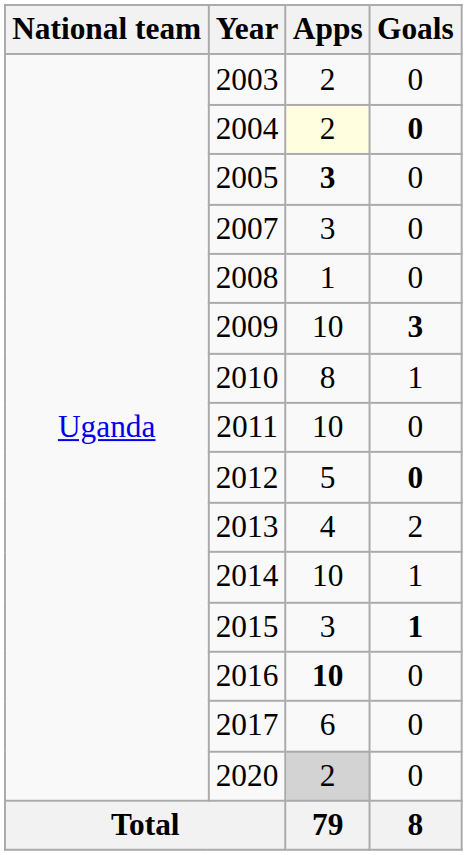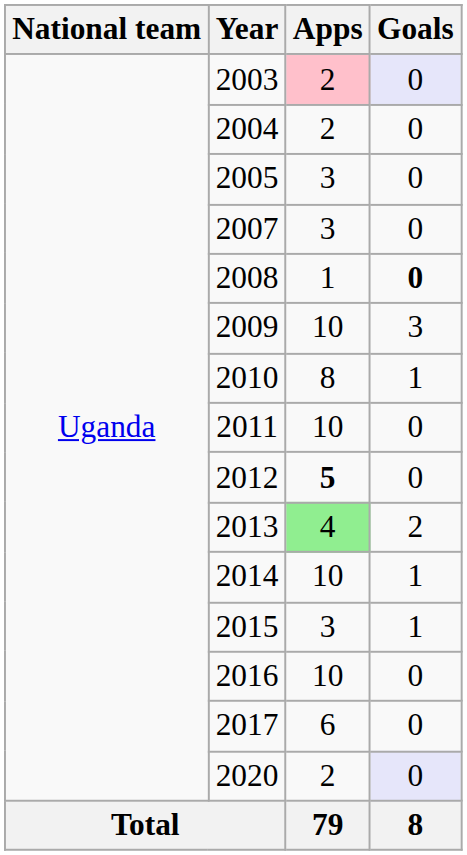(328, 79) no background -> (328, 79) pink background
(415, 79) no background -> (415, 79) lavender background
(328, 128) lightyellow background -> (328, 128) no background
(415, 128) bold -> (415, 128) normal
(328, 178) bold -> (328, 178) normal
(415, 278) normal -> (415, 278) bold
(415, 327) bold -> (415, 327) normal
(328, 476) normal -> (328, 476) bold
(415, 476) bold -> (415, 476) normal
(328, 526) no background -> (328, 526) lightgreen background
(415, 626) bold -> (415, 626) normal
(328, 675) bold -> (328, 675) normal
(328, 775) lightgrey background -> (328, 775) no background
(415, 775) no background -> (415, 775) lavender background
